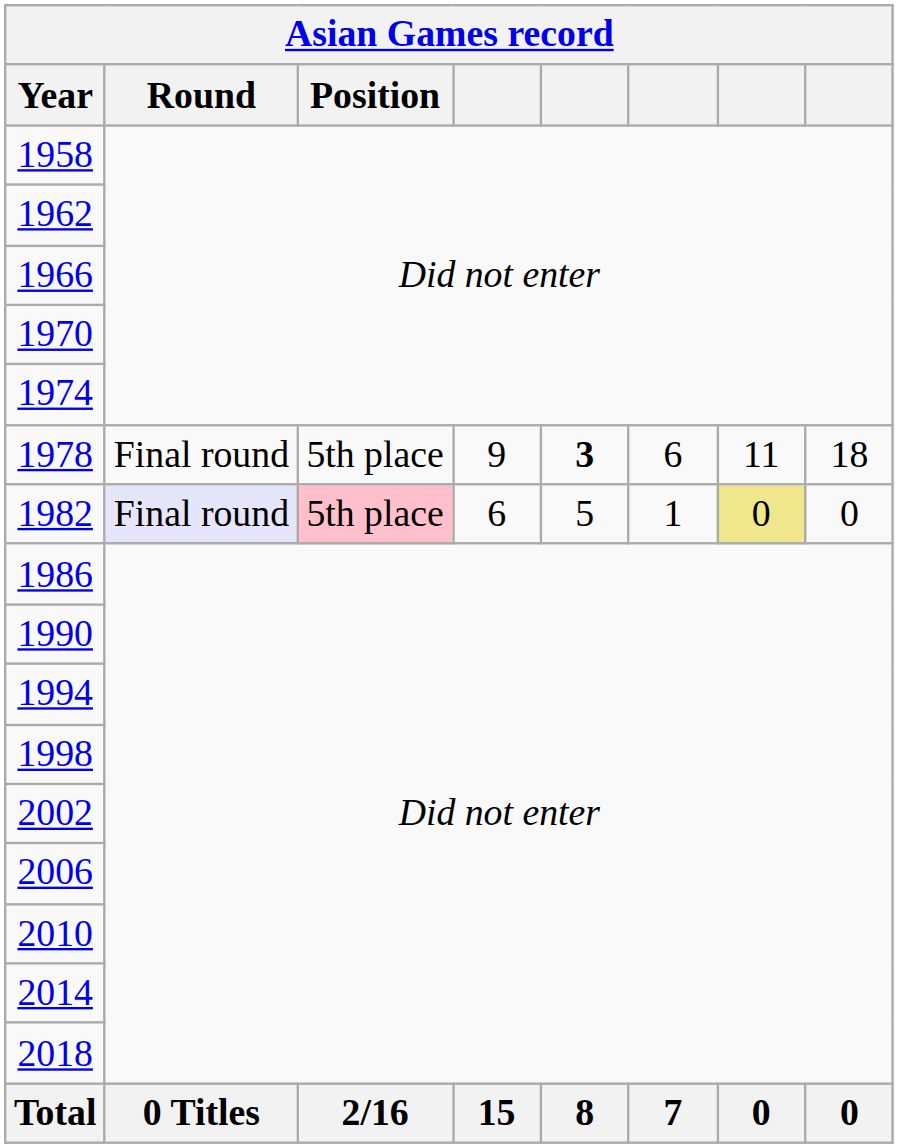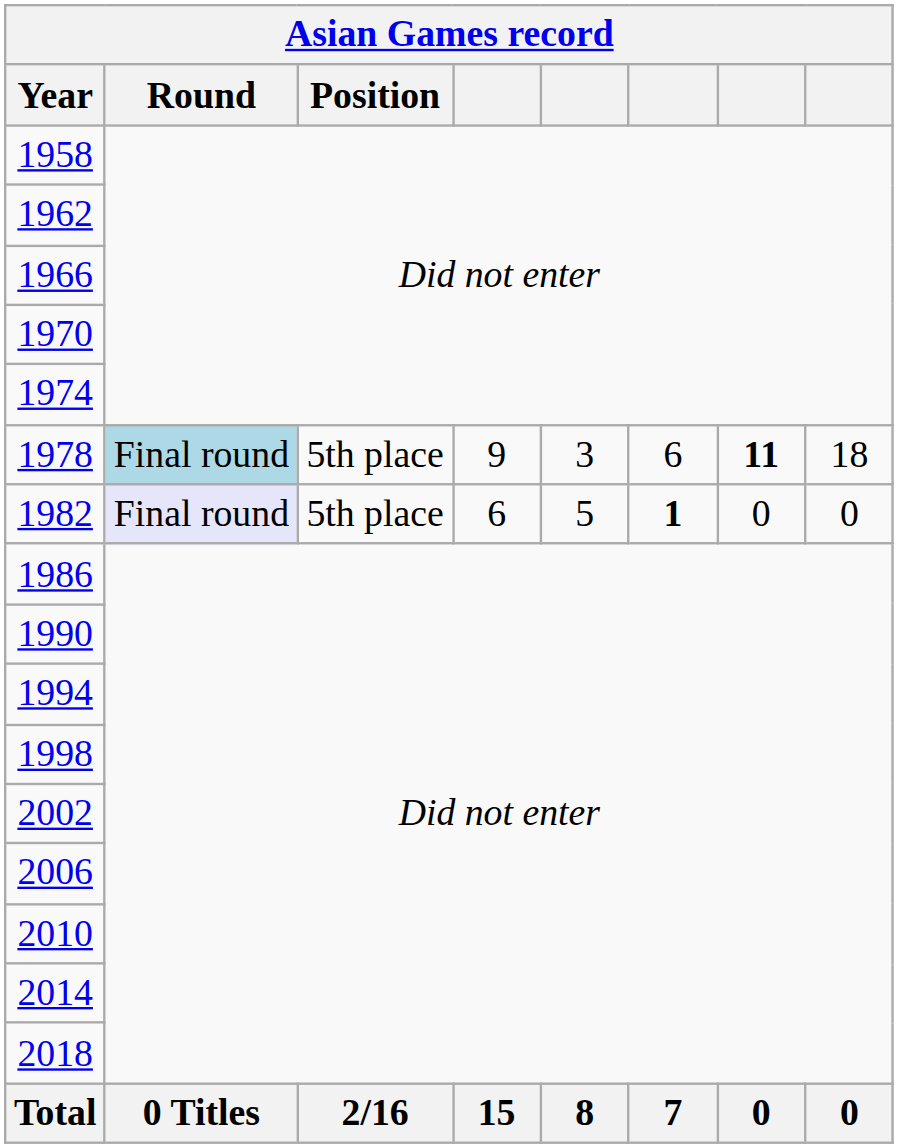(201, 453) no background -> (201, 453) lightblue background
(585, 453) bold -> (585, 453) normal
(761, 453) normal -> (761, 453) bold
(375, 513) pink background -> (375, 513) no background
(673, 513) normal -> (673, 513) bold
(761, 513) khaki background -> (761, 513) no background
